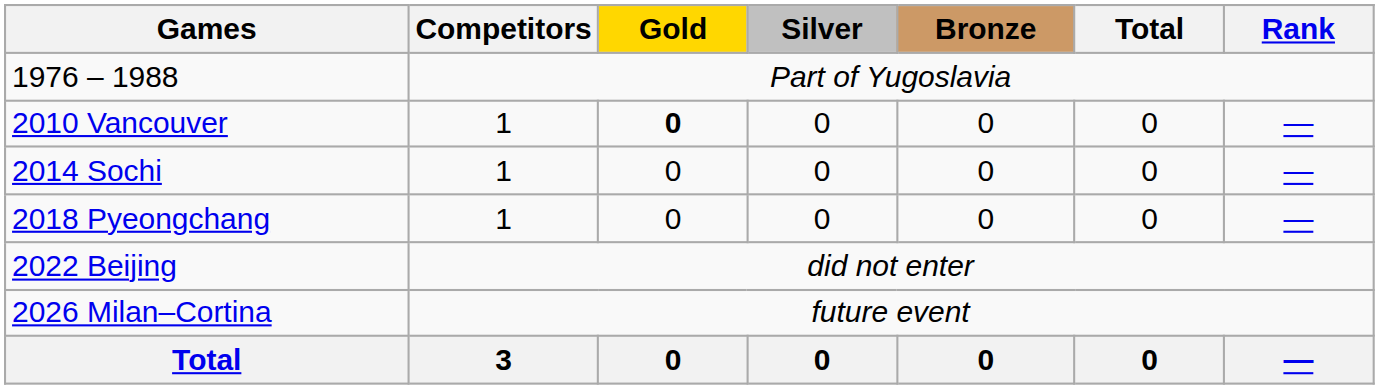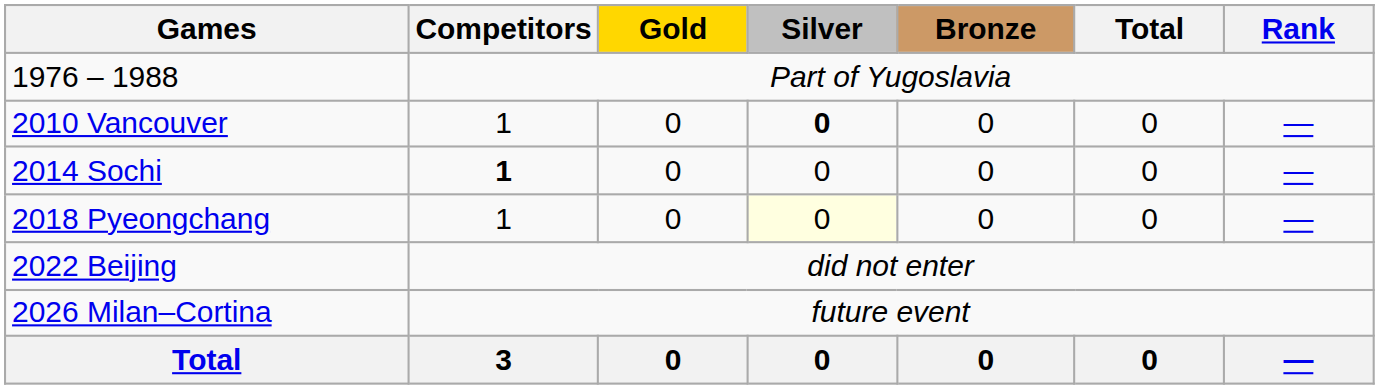(673, 124) bold -> (673, 124) normal
(822, 124) normal -> (822, 124) bold
(504, 171) normal -> (504, 171) bold
(822, 218) no background -> (822, 218) lightyellow background
